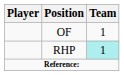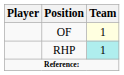(103, 31) no background -> (103, 31) lightyellow background
